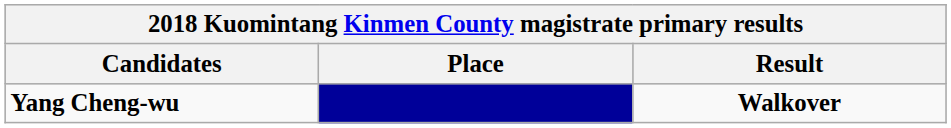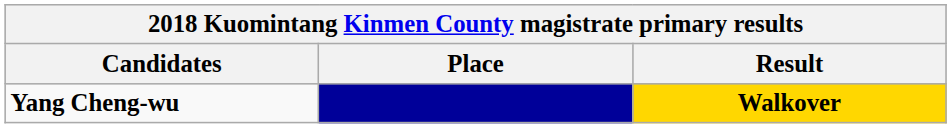(789, 102) no background -> (789, 102) gold background
